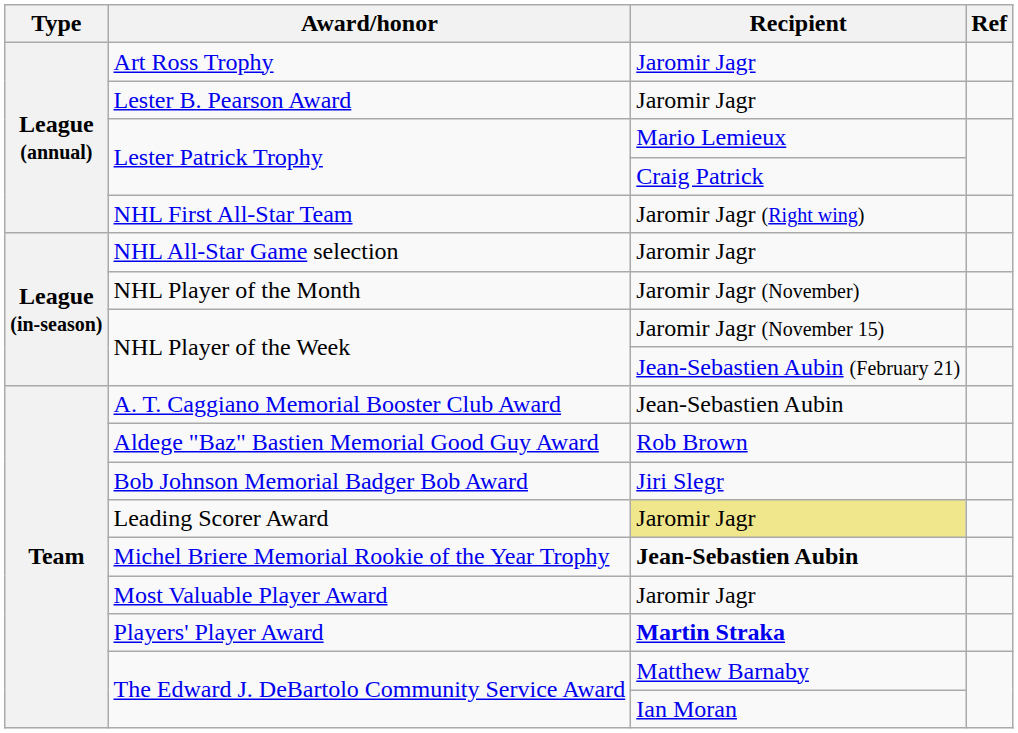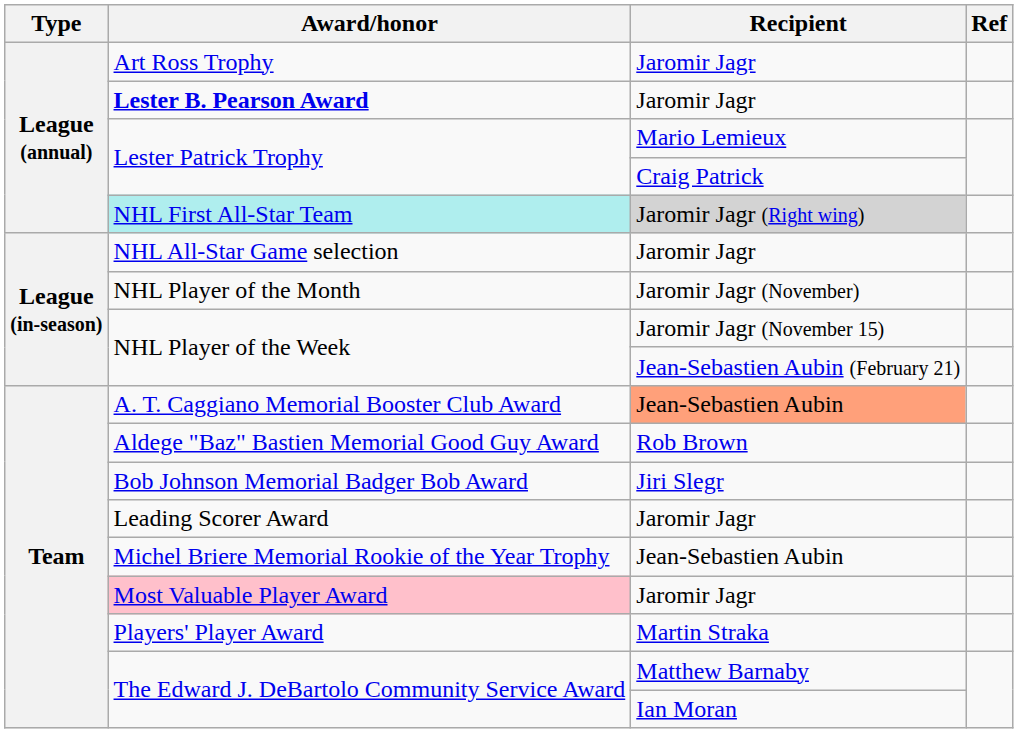(232, 99) normal -> (241, 99) bold
(233, 213) no background -> (233, 213) paleturquoise background
(750, 213) no background -> (750, 213) lightgrey background
(740, 404) no background -> (740, 404) lightsalmon background
(696, 518) khaki background -> (696, 518) no background
(747, 556) bold -> (740, 556) normal
(251, 594) no background -> (251, 594) pink background
(711, 632) bold -> (703, 632) normal
